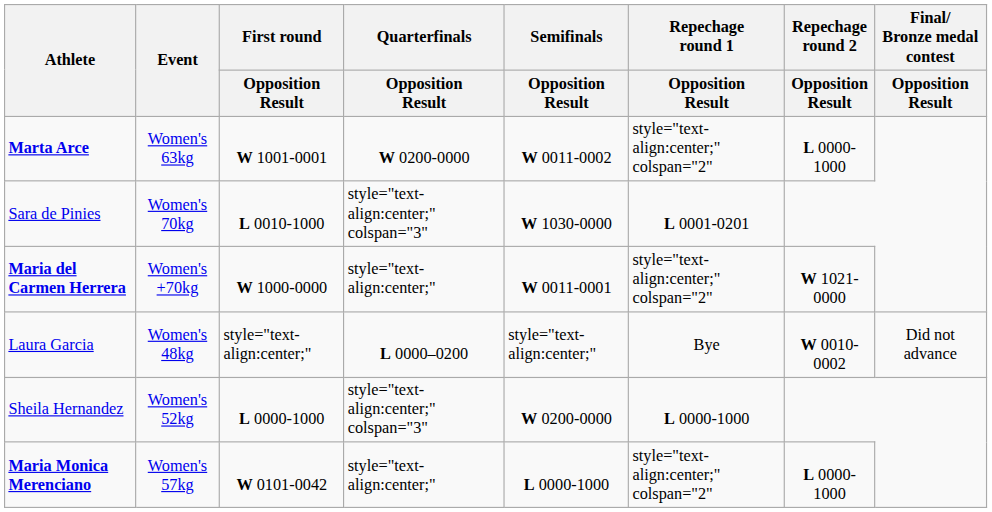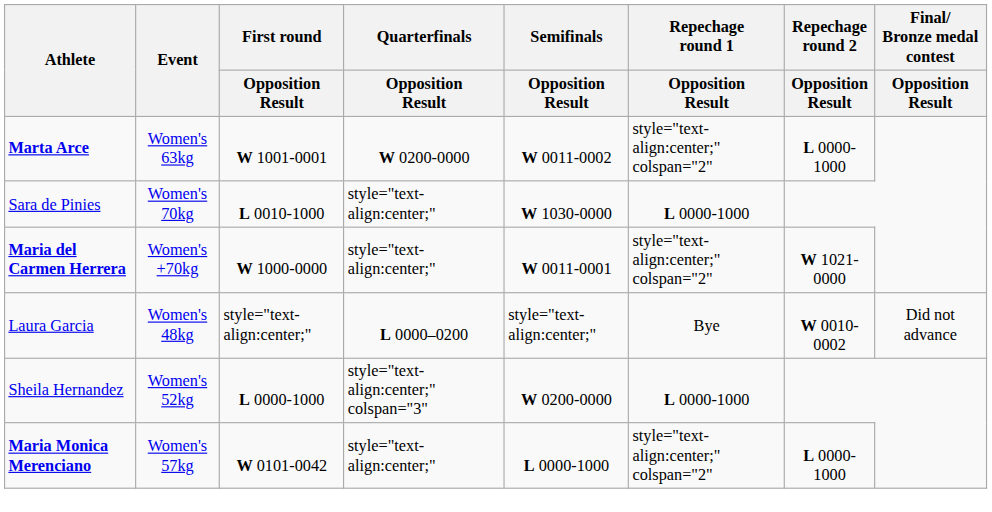(392, 214) style="text-align:center;" colspan="3" -> (392, 204) style="text-align:center;"
(707, 223) L 0001-0201 -> (707, 214) L 0000-1000
